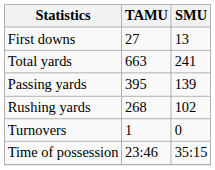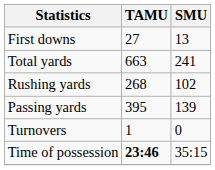rows swapped: (49, 107) <-> (47, 84)
(141, 152) normal -> (142, 152) bold
